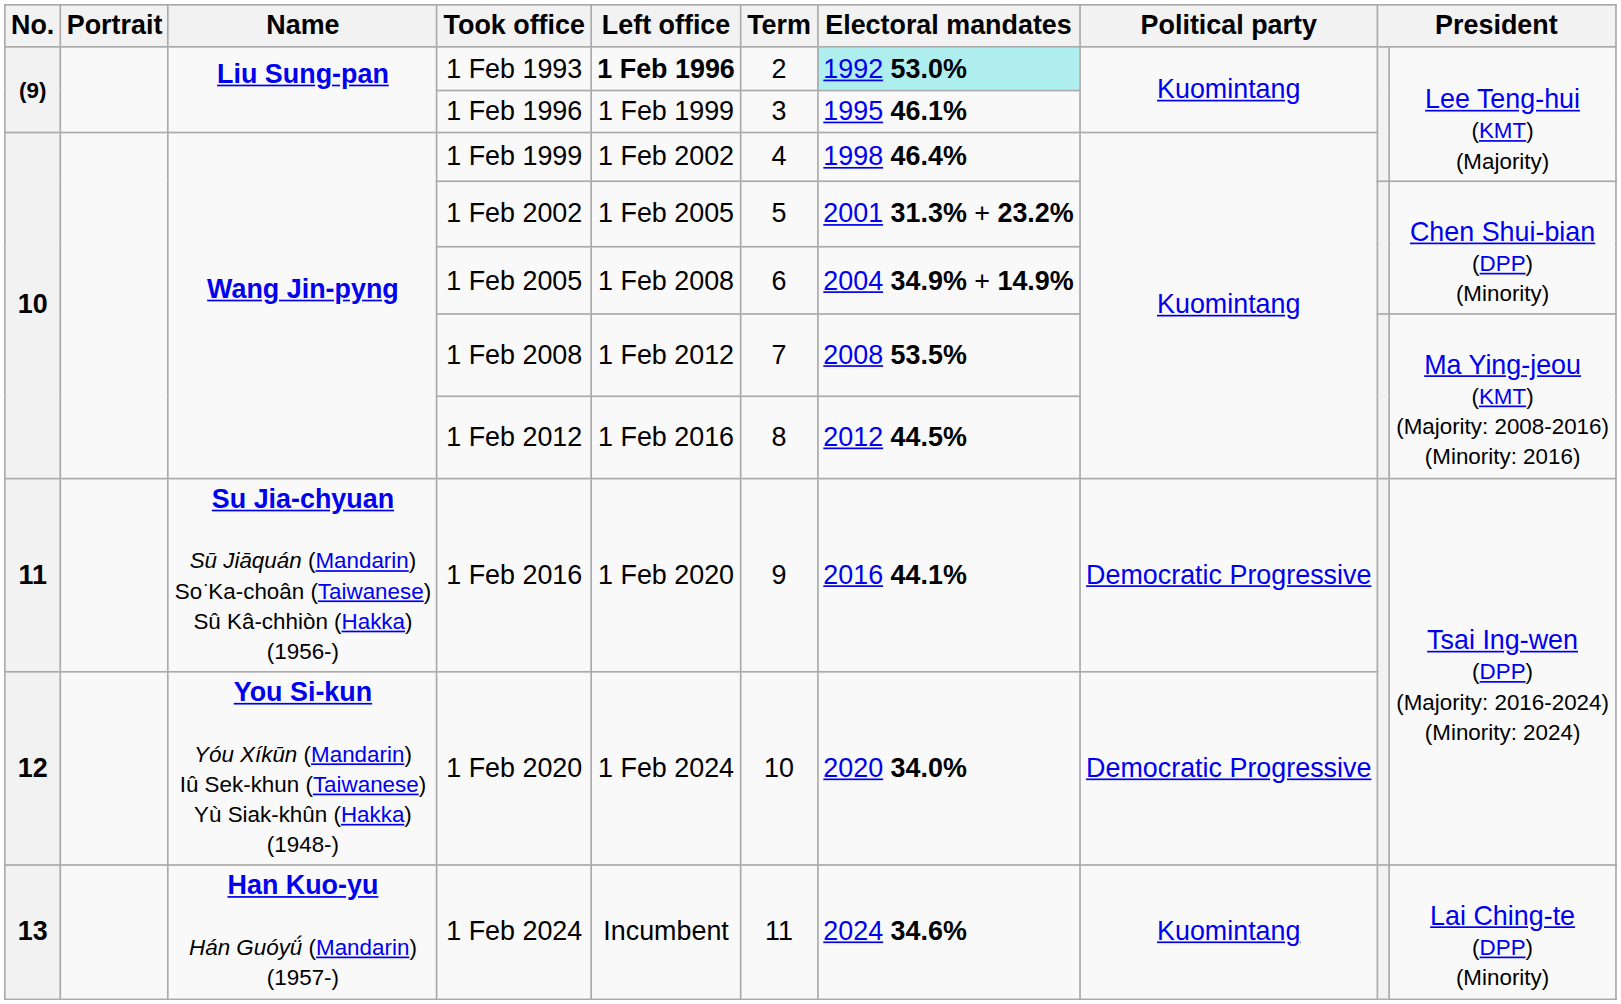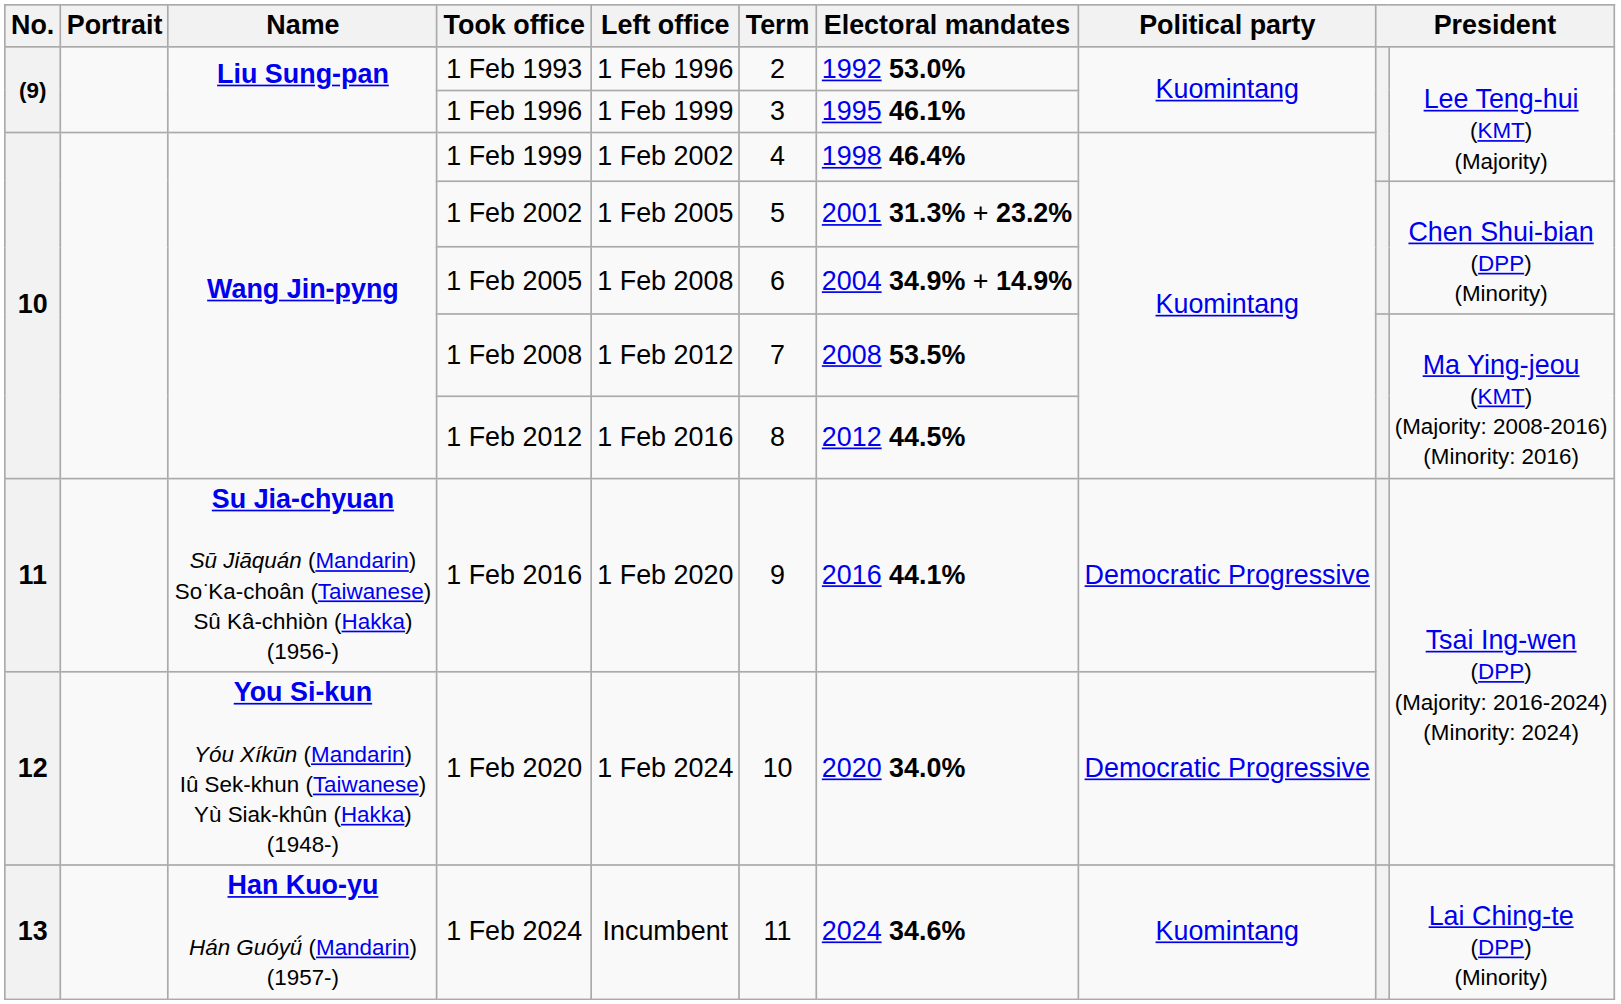(666, 68) bold -> (665, 68) normal
(895, 68) paleturquoise background -> (894, 68) no background
